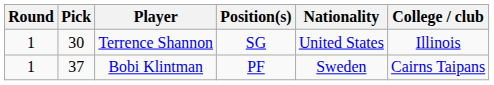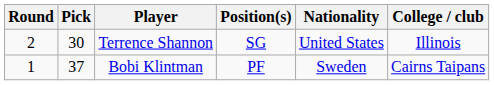(31, 42) 1 -> (31, 42) 2
